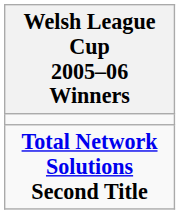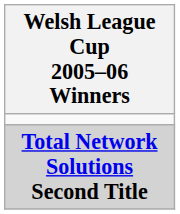(90, 166) no background -> (90, 166) lightgrey background
